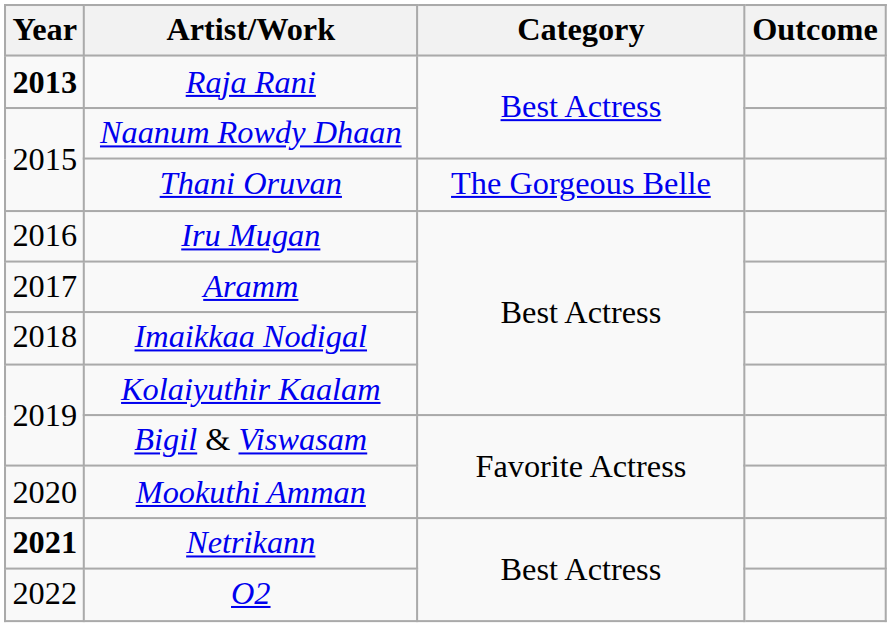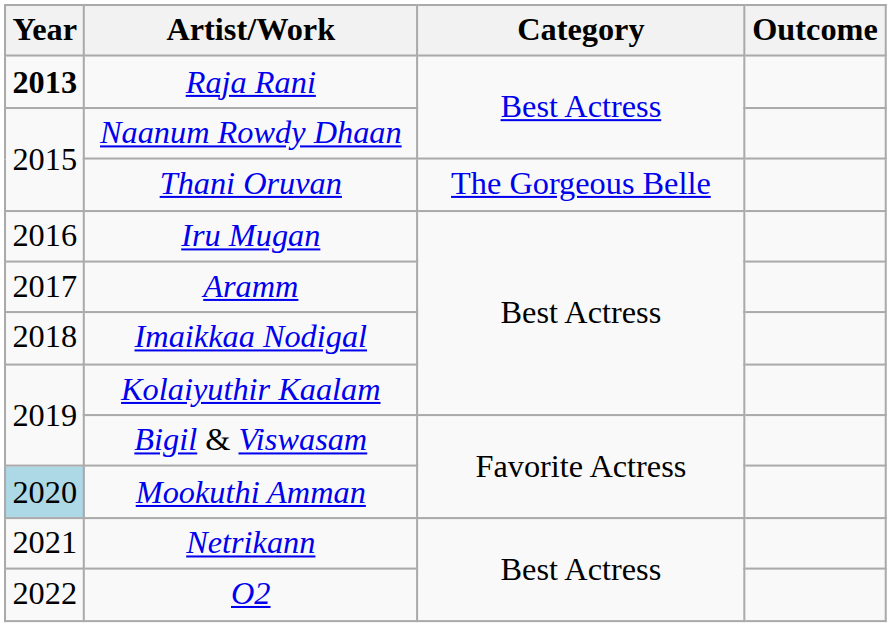(45, 491) no background -> (45, 491) lightblue background
(45, 542) bold -> (45, 542) normal
